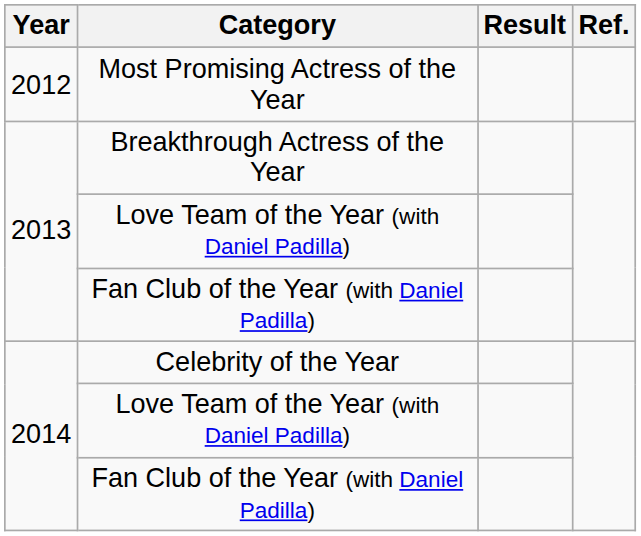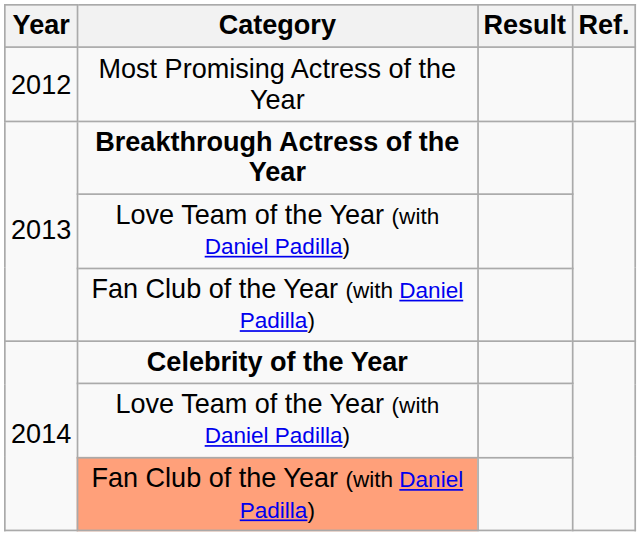(277, 157) normal -> (277, 157) bold
(277, 362) normal -> (277, 362) bold
(277, 493) no background -> (277, 493) lightsalmon background
